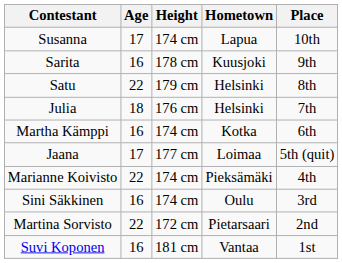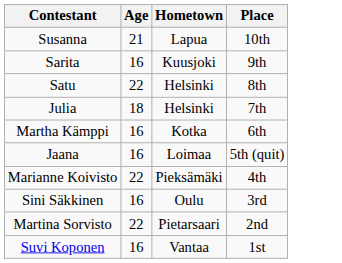- column: (177, 16)
(136, 39) 17 -> (136, 39) 21
(136, 154) 17 -> (136, 154) 16
